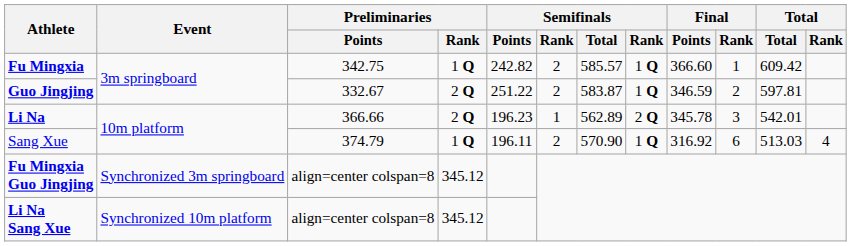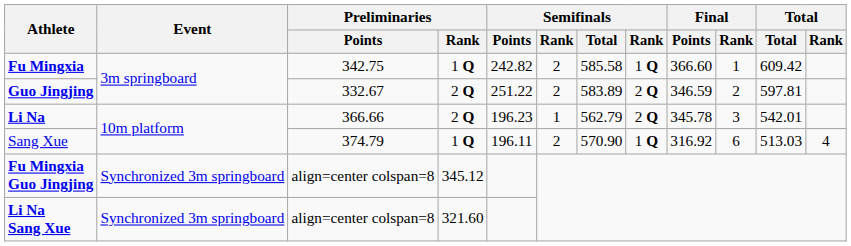(602, 66) 585.57 -> (602, 66) 585.58
(602, 91) 583.87 -> (602, 91) 583.89
(646, 91) 1 Q -> (646, 91) 2 Q
(602, 116) 562.89 -> (602, 116) 562.79
(186, 219) Synchronized 10m platform -> (192, 219) Synchronized 3m springboard
(463, 219) 345.12 -> (463, 219) 321.60
